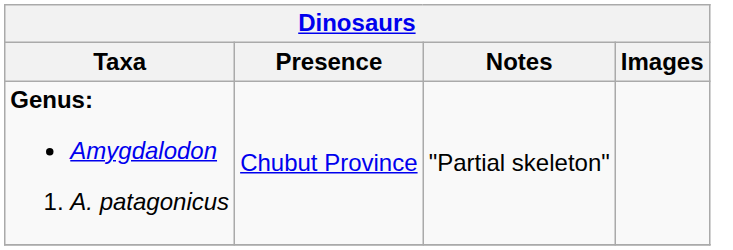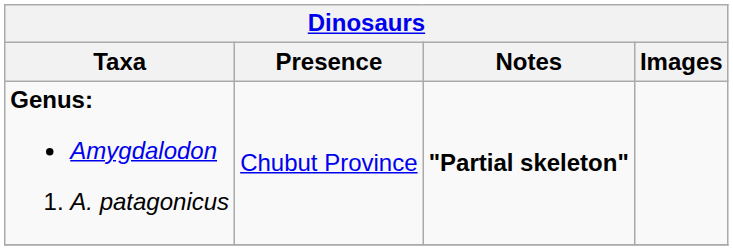(519, 162) normal -> (529, 162) bold
